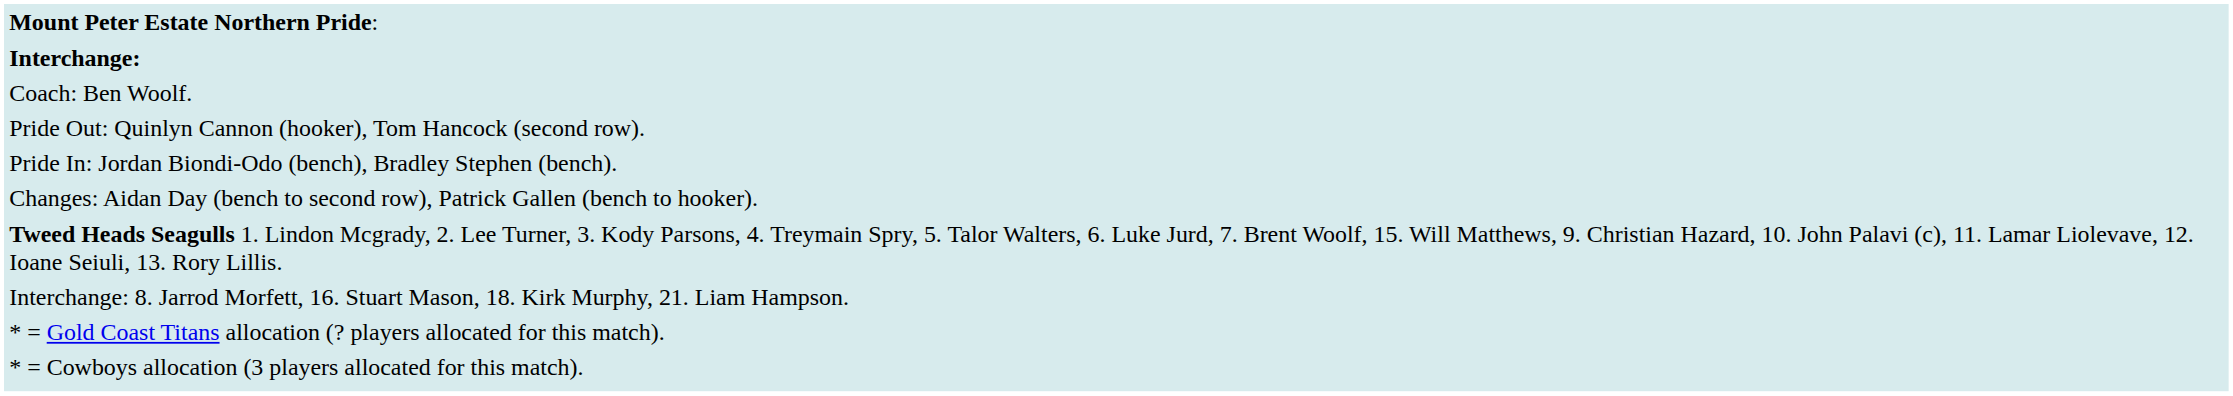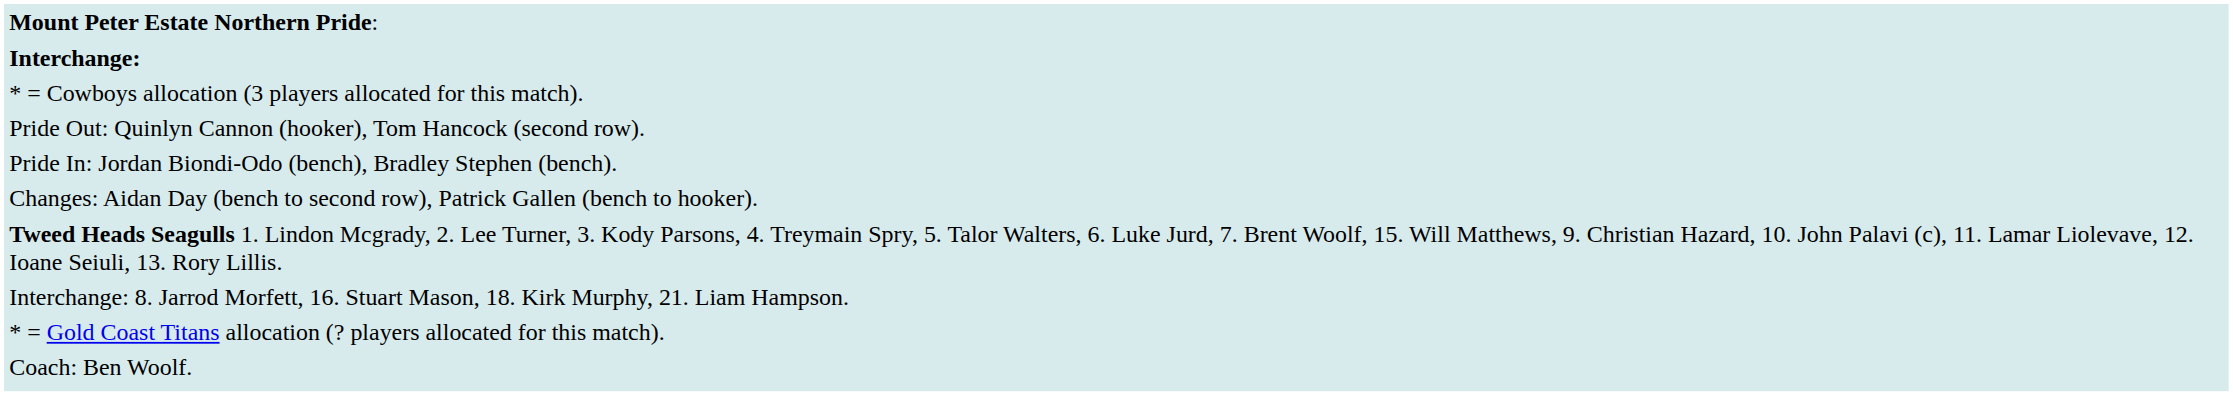(101, 93) Coach: Ben Woolf. -> (296, 93) * = Cowboys allocation (3 players allocated for this match).
(296, 367) * = Cowboys allocation (3 players allocated for this match). -> (101, 367) Coach: Ben Woolf.
